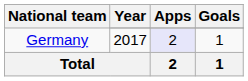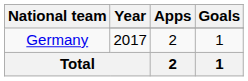(173, 40) lavender background -> (173, 40) no background
